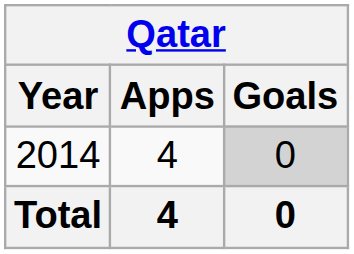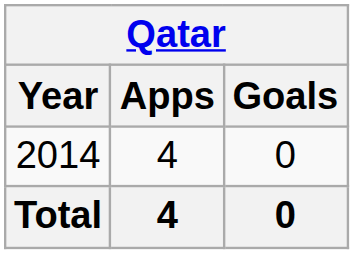(285, 155) lightgrey background -> (285, 155) no background
